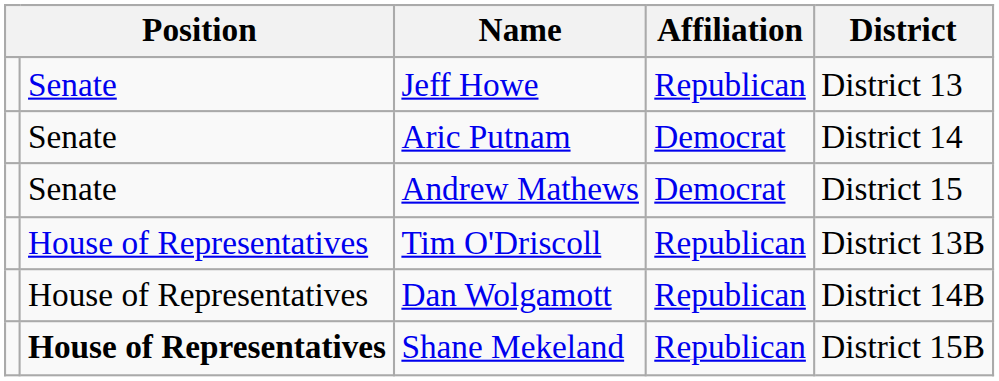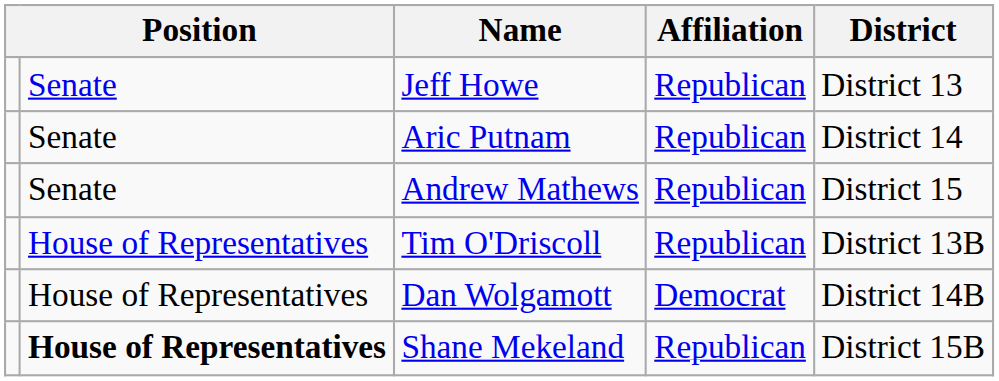(720, 136) Democrat -> (730, 136) Republican
(720, 189) Democrat -> (730, 189) Republican
(730, 294) Republican -> (720, 294) Democrat
